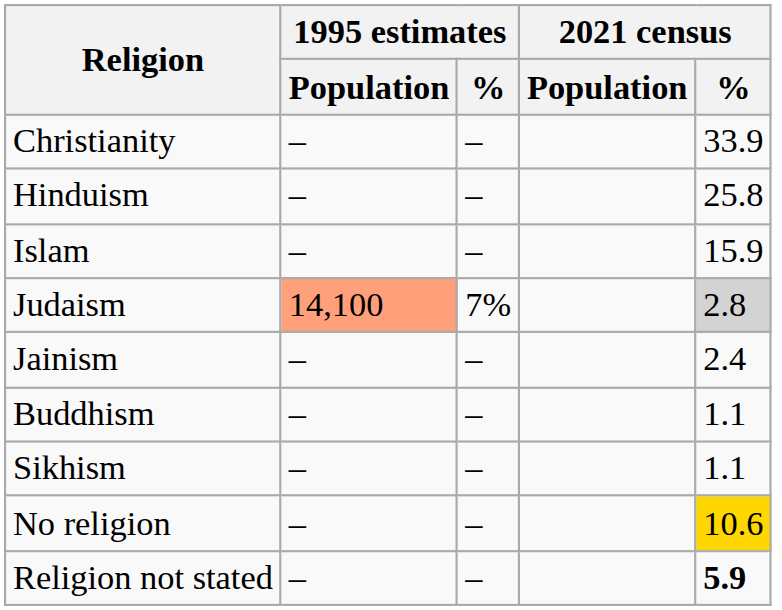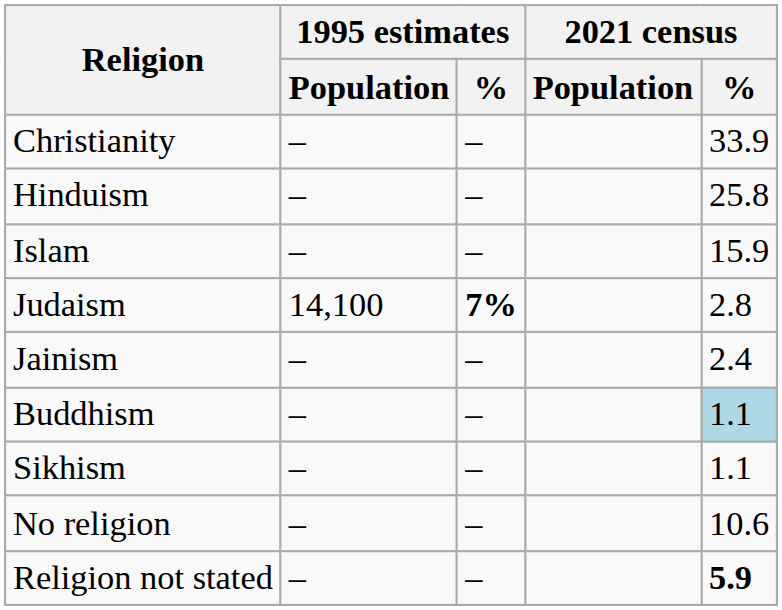(336, 304) lightsalmon background -> (336, 304) no background
(488, 304) normal -> (491, 304) bold
(725, 304) lightgrey background -> (731, 304) no background
(725, 413) no background -> (731, 413) lightblue background
(733, 522) gold background -> (739, 522) no background
